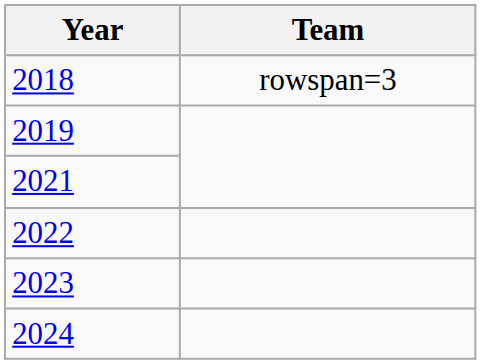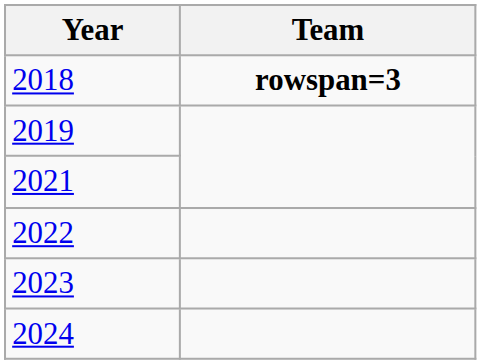(328, 80) normal -> (328, 80) bold
